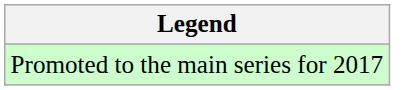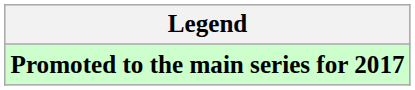(197, 64) normal -> (208, 64) bold
